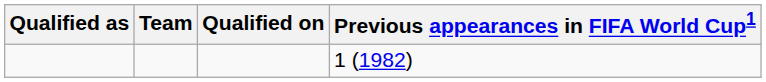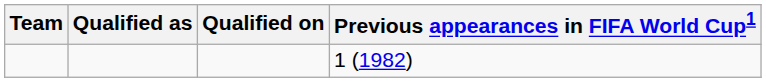columns swapped: (166, 24) <-> (69, 24)
